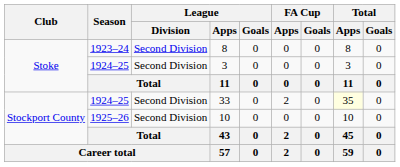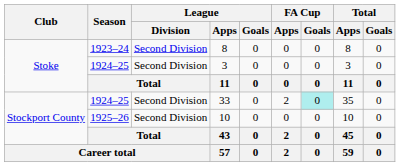(317, 100) no background -> (317, 100) paleturquoise background
(348, 100) lightyellow background -> (348, 100) no background
